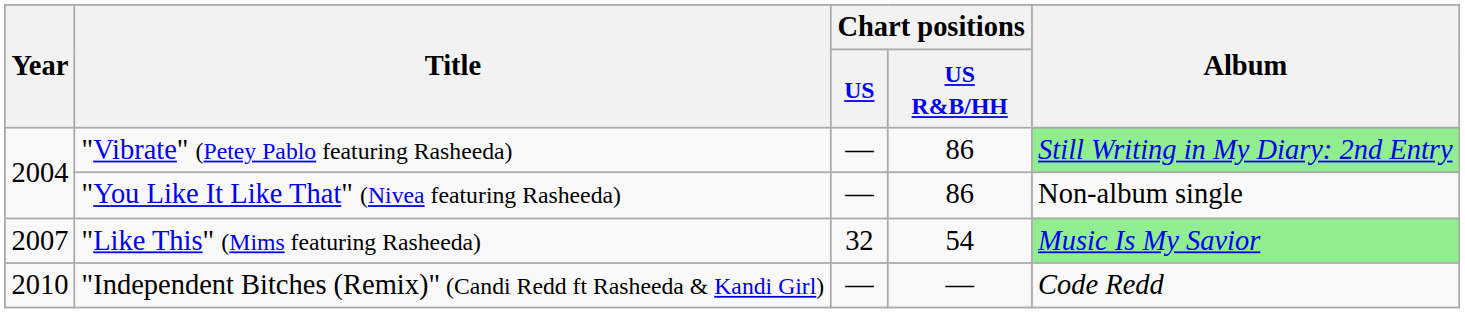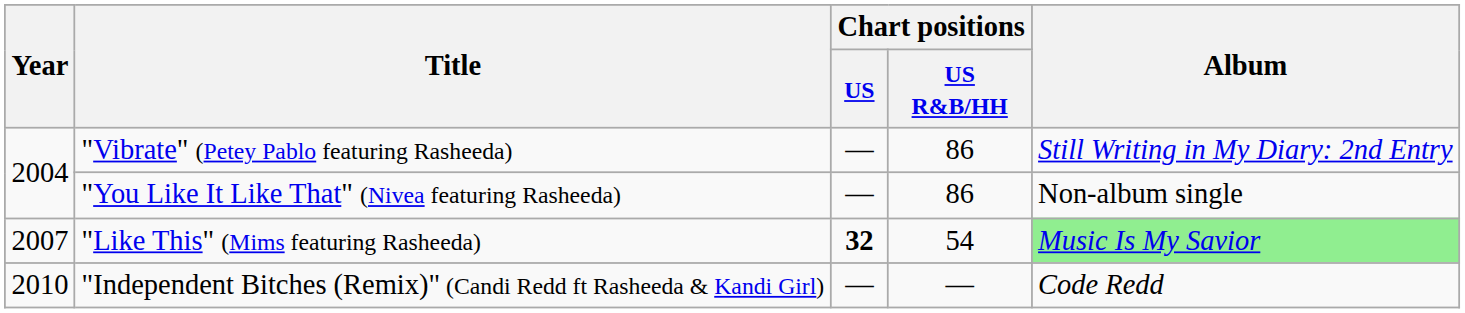(1245, 149) lightgreen background -> (1245, 149) no background
(859, 239) normal -> (859, 239) bold
